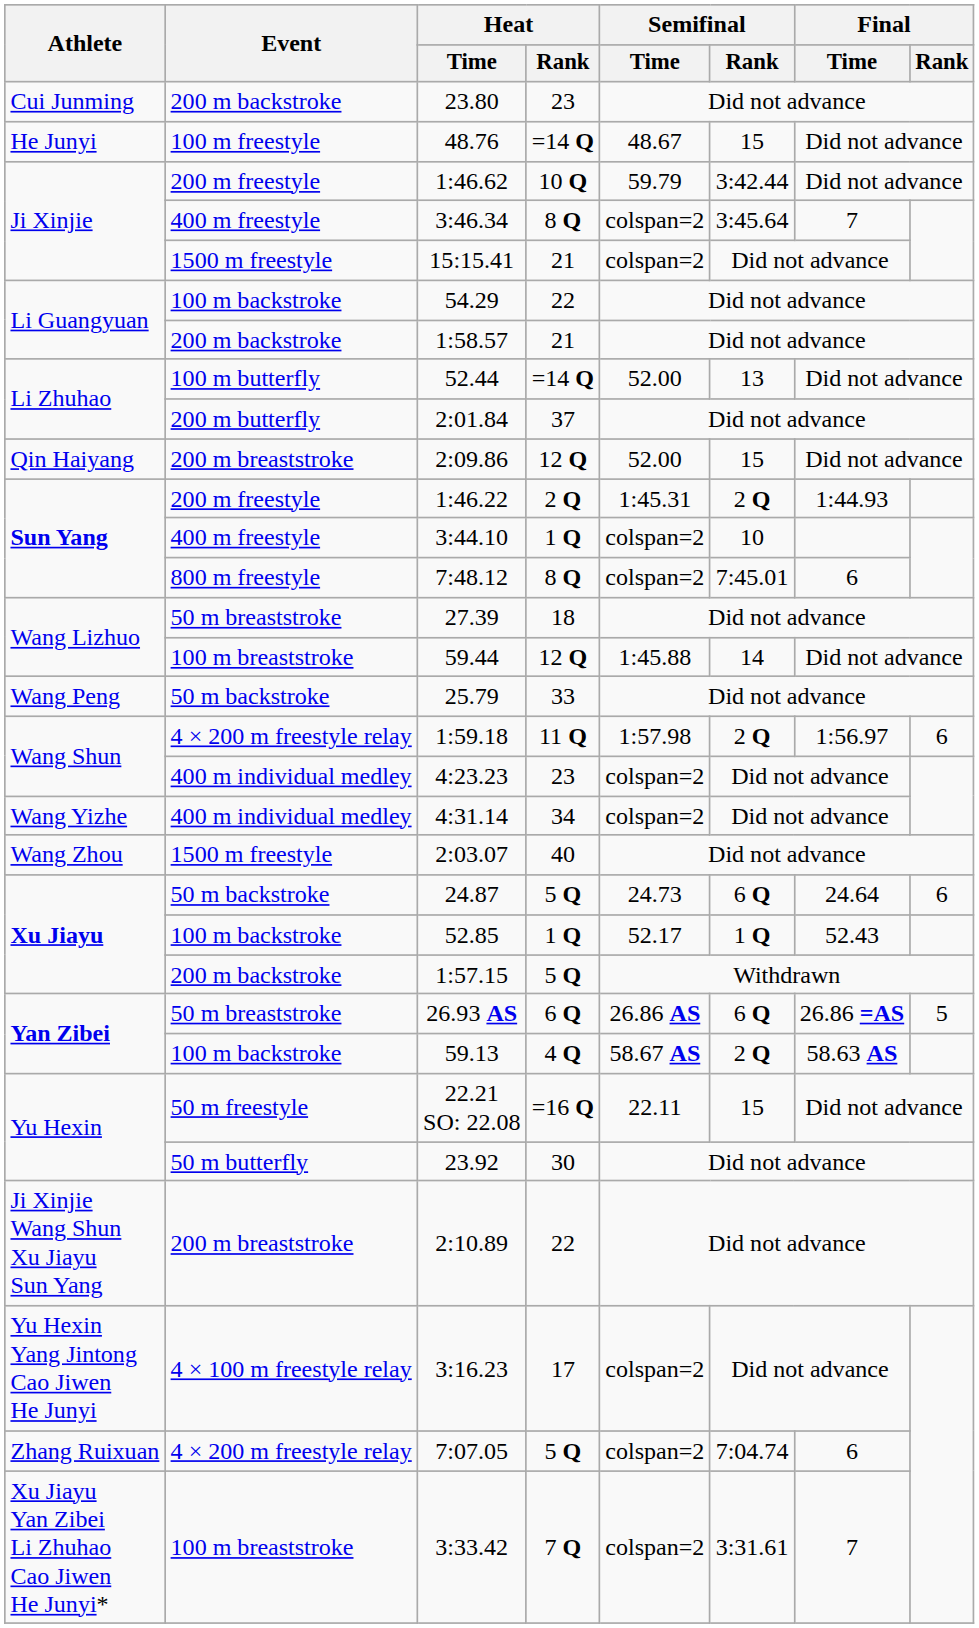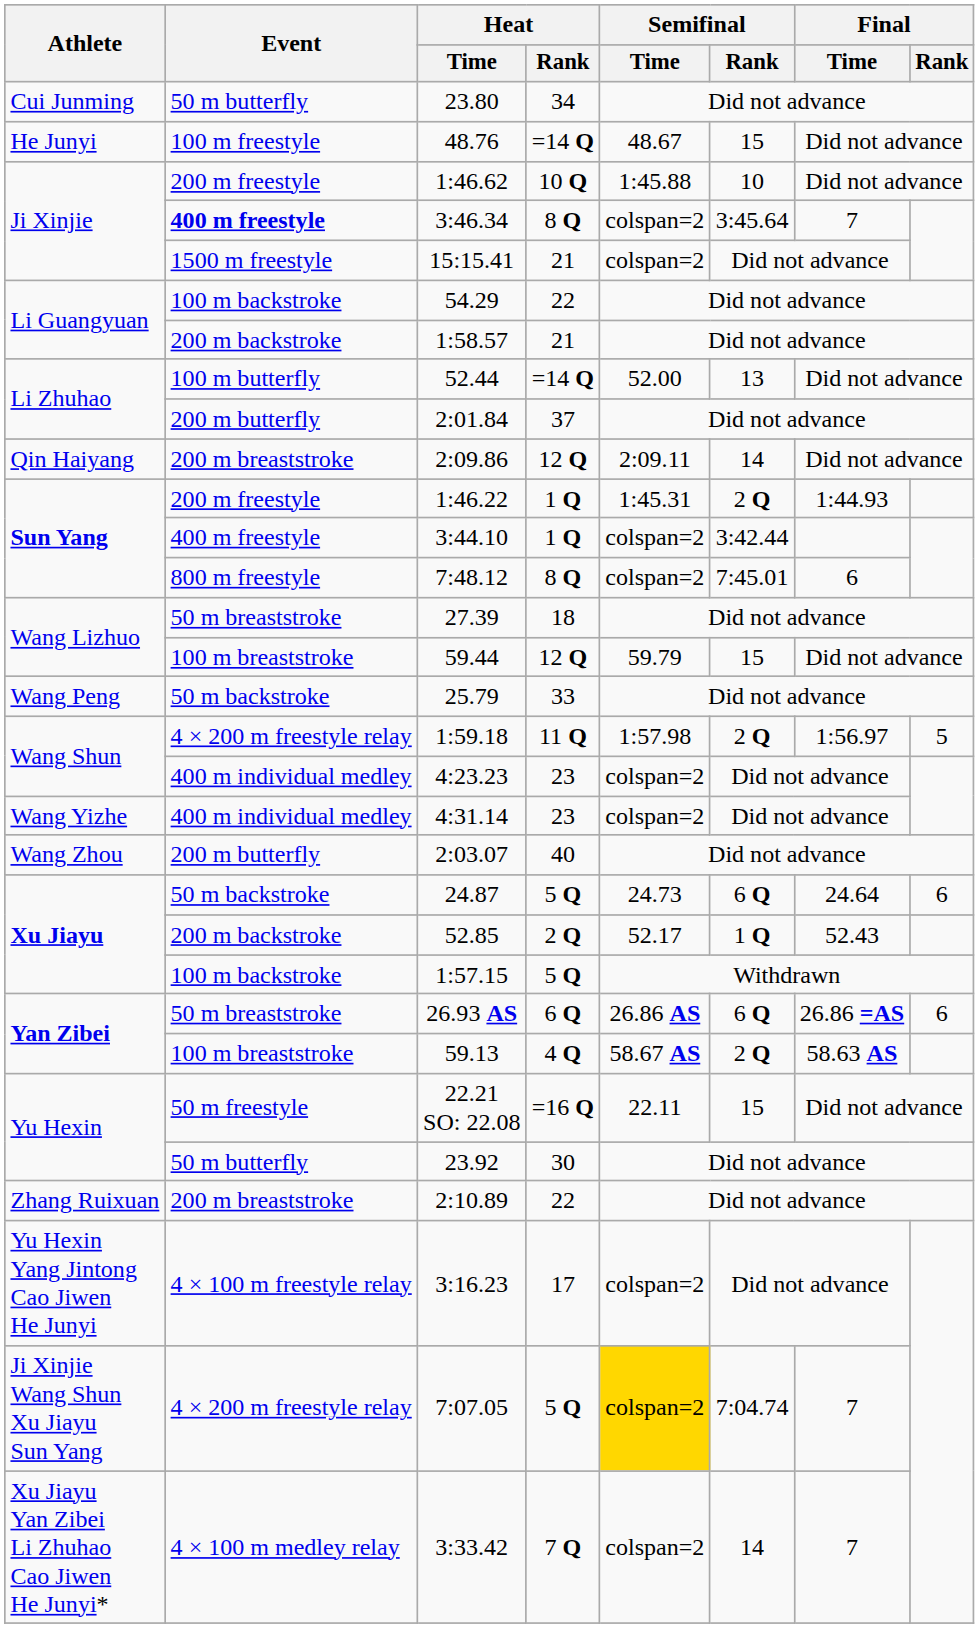(256, 101) 200 m backstroke -> (239, 101) 50 m butterfly
(563, 101) 23 -> (563, 101) 34
(655, 181) 59.79 -> (655, 181) 1:45.88
(752, 181) 3:42.44 -> (752, 181) 10
(245, 220) normal -> (248, 220) bold
(655, 458) 52.00 -> (655, 458) 2:09.11
(752, 458) 15 -> (752, 458) 14
(563, 498) 2 Q -> (563, 498) 1 Q
(752, 538) 10 -> (752, 538) 3:42.44
(655, 657) 1:45.88 -> (655, 657) 59.79
(752, 657) 14 -> (752, 657) 15
(942, 736) 6 -> (942, 736) 5
(563, 815) 34 -> (563, 815) 23
(251, 855) 1500 m freestyle -> (245, 855) 200 m butterfly
(256, 934) 100 m backstroke -> (256, 934) 200 m backstroke
(563, 934) 1 Q -> (563, 934) 2 Q
(256, 974) 200 m backstroke -> (256, 974) 100 m backstroke
(942, 1014) 5 -> (942, 1014) 6
(256, 1053) 100 m backstroke -> (262, 1053) 100 m breaststroke
(66, 1243) Ji Xinjie Wang Shun Xu Jiayu Sun Yang -> (85, 1201) Zhang Ruixuan
(85, 1450) Zhang Ruixuan -> (66, 1408) Ji Xinjie Wang Shun Xu Jiayu Sun Yang
(655, 1450) no background -> (655, 1408) gold background
(852, 1450) 6 -> (852, 1408) 7
(262, 1547) 100 m breaststroke -> (285, 1547) 4 × 100 m medley relay
(752, 1547) 3:31.61 -> (752, 1547) 14
